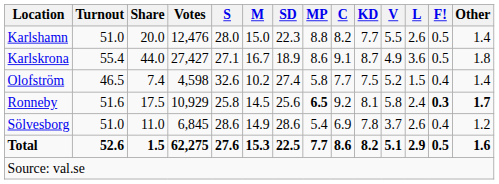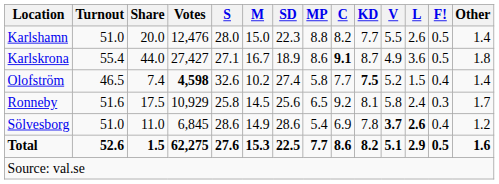(343, 59) normal -> (343, 59) bold
(193, 80) normal -> (193, 80) bold
(370, 80) normal -> (370, 80) bold
(319, 102) bold -> (319, 102) normal
(440, 102) bold -> (440, 102) normal
(482, 102) bold -> (482, 102) normal
(393, 124) normal -> (393, 124) bold
(417, 124) normal -> (417, 124) bold
